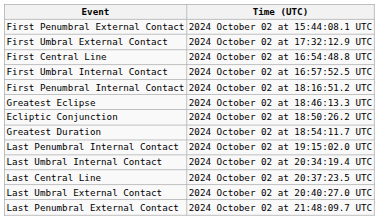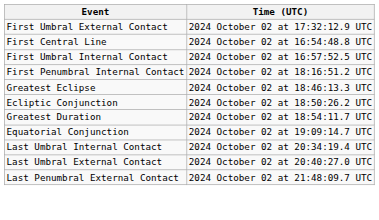- row: (95, 27)
+ row: (68, 132)
- row: (93, 147)
- row: (54, 177)
